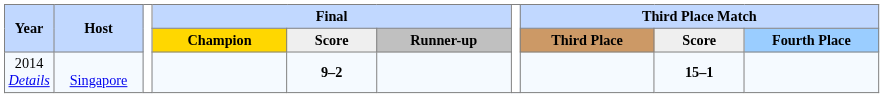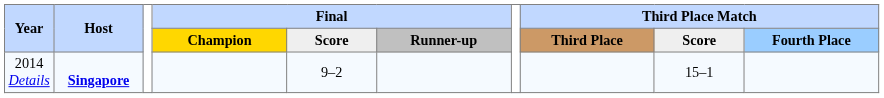(99, 80) normal -> (99, 80) bold
(332, 72) bold -> (332, 72) normal
(699, 72) bold -> (699, 72) normal
